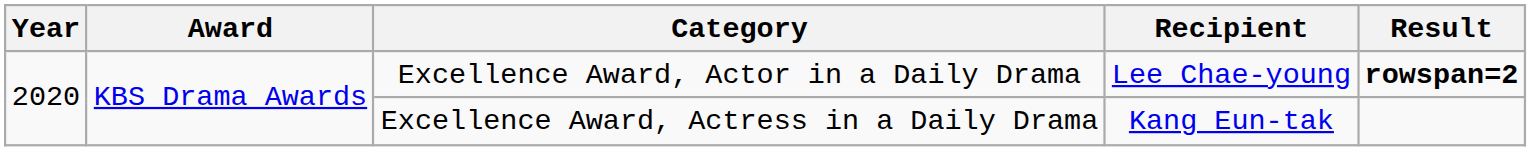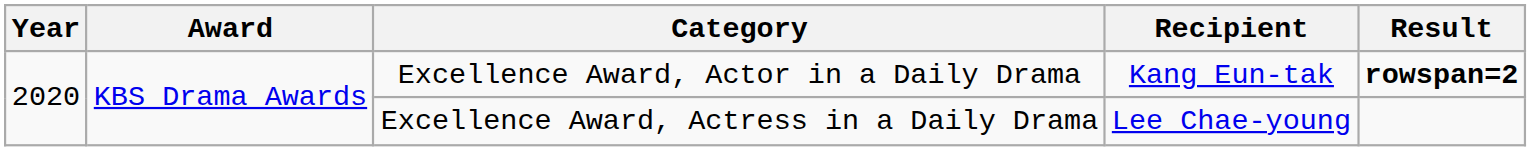(1231, 75) Lee Chae-young -> (1231, 75) Kang Eun-tak
(1231, 121) Kang Eun-tak -> (1231, 121) Lee Chae-young
